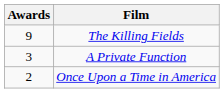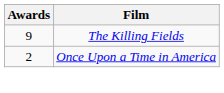- row: (136, 56)
